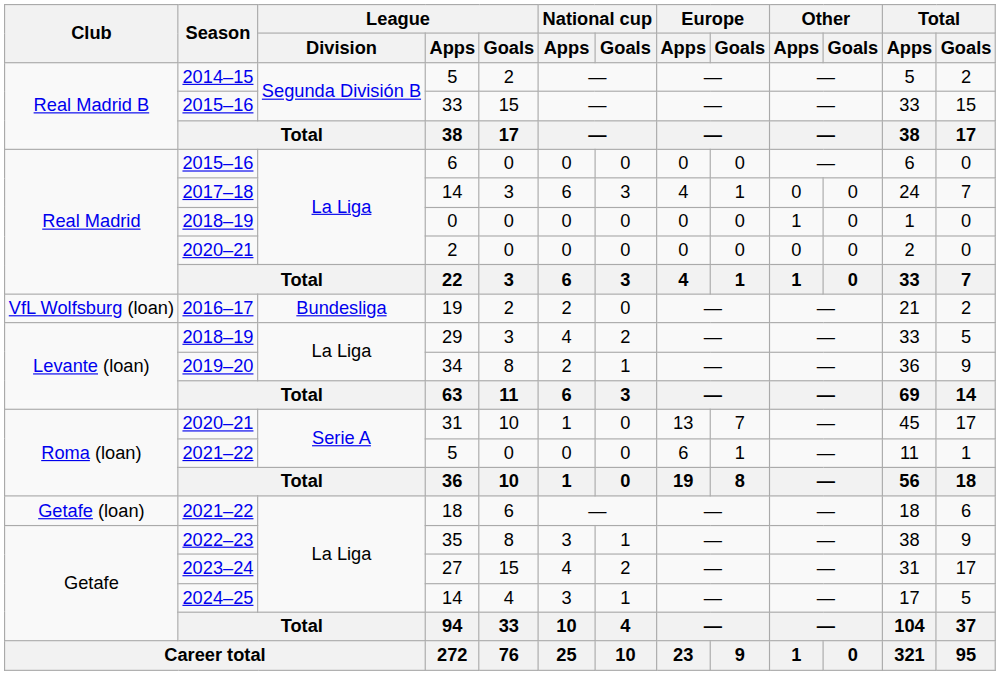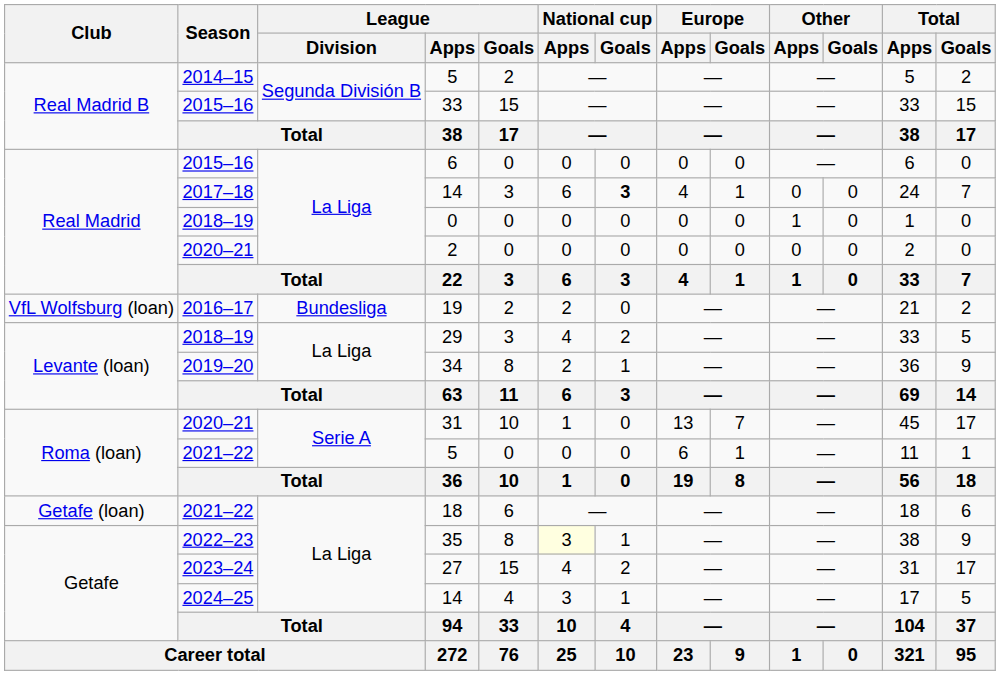(625, 192) normal -> (625, 192) bold
(567, 539) no background -> (567, 539) lightyellow background
